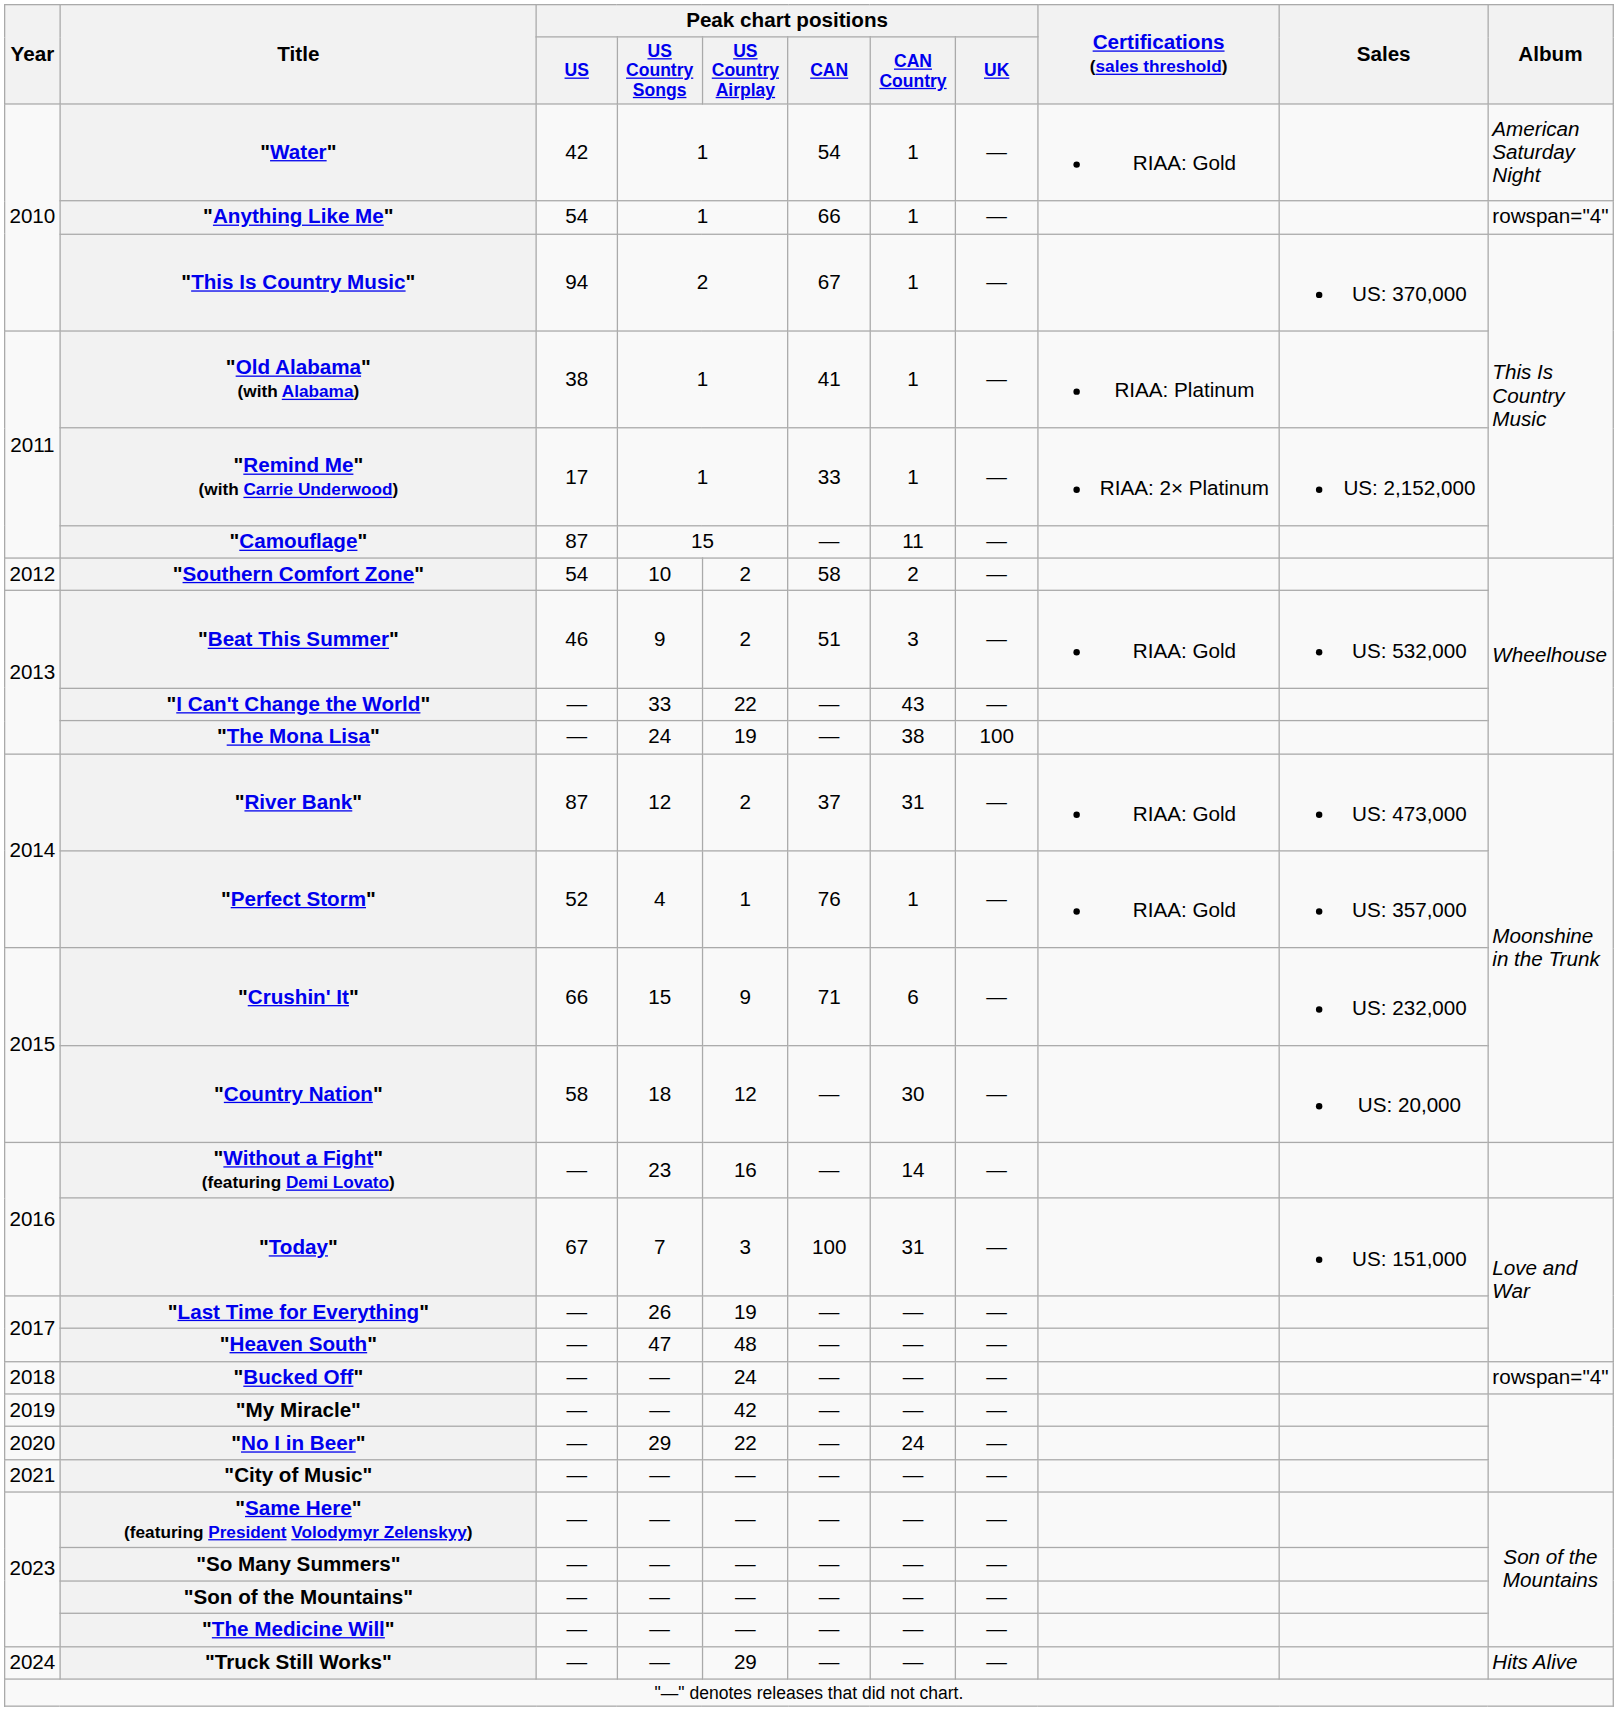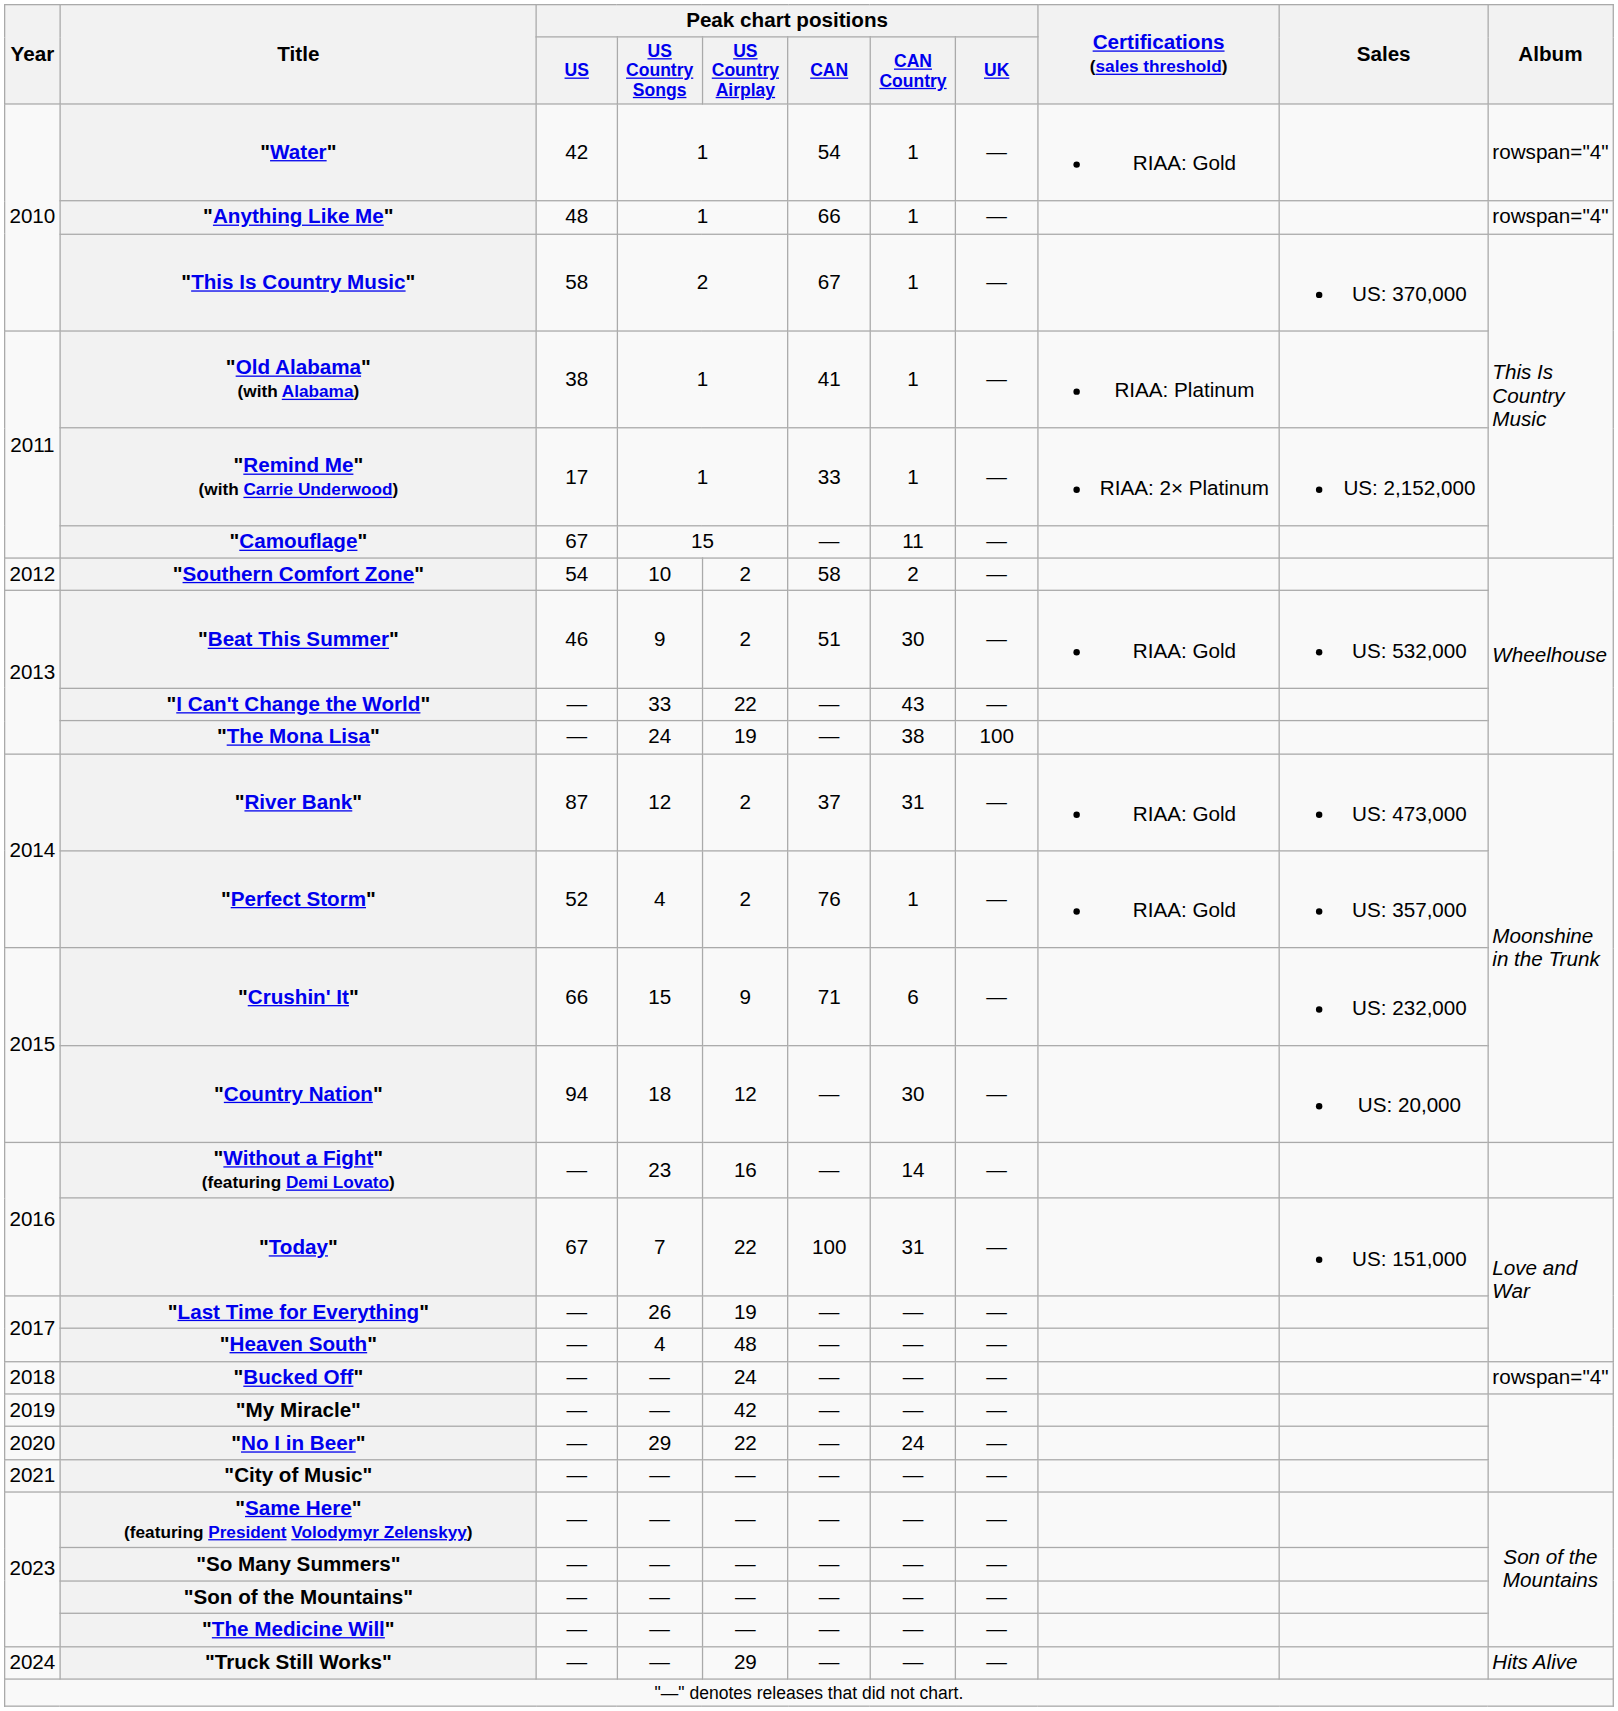(1536, 152) American Saturday Night -> (1550, 152) rowspan="4"
(577, 217) 54 -> (577, 217) 48
(577, 282) 94 -> (577, 282) 58
(577, 541) 87 -> (577, 541) 67
(913, 639) 3 -> (913, 639) 30
(745, 899) 1 -> (745, 899) 2
(577, 1093) 58 -> (577, 1093) 94
(745, 1246) 3 -> (745, 1246) 22
(660, 1344) 47 -> (660, 1344) 4
